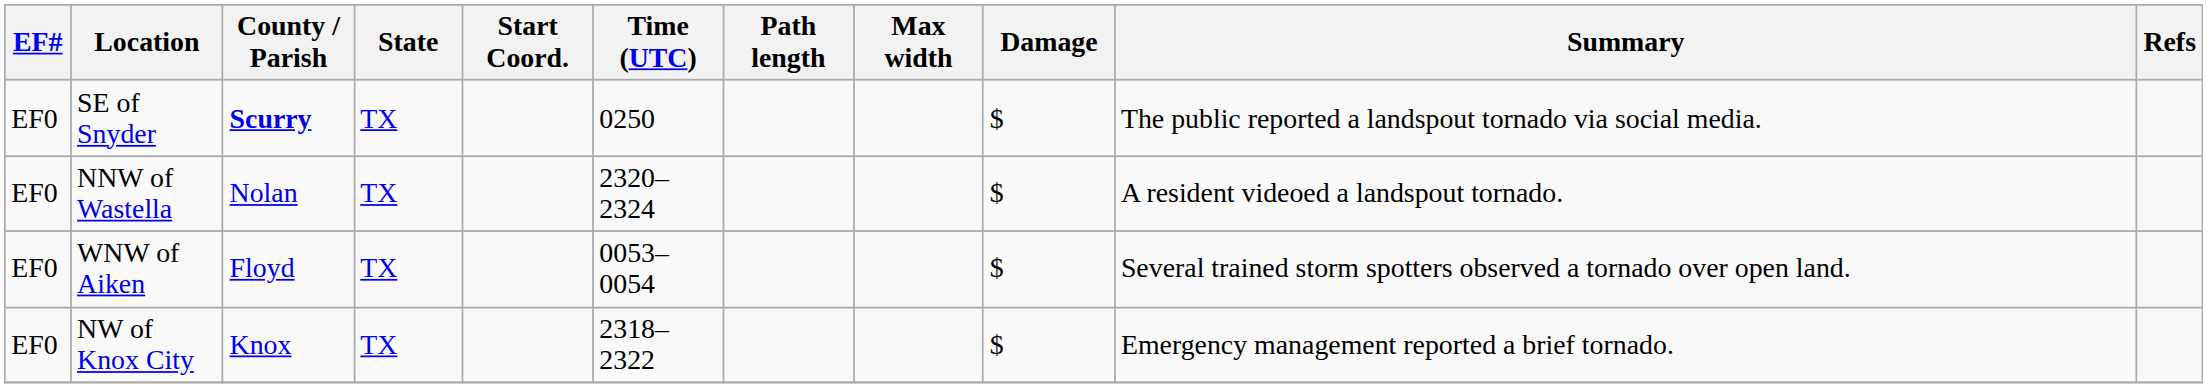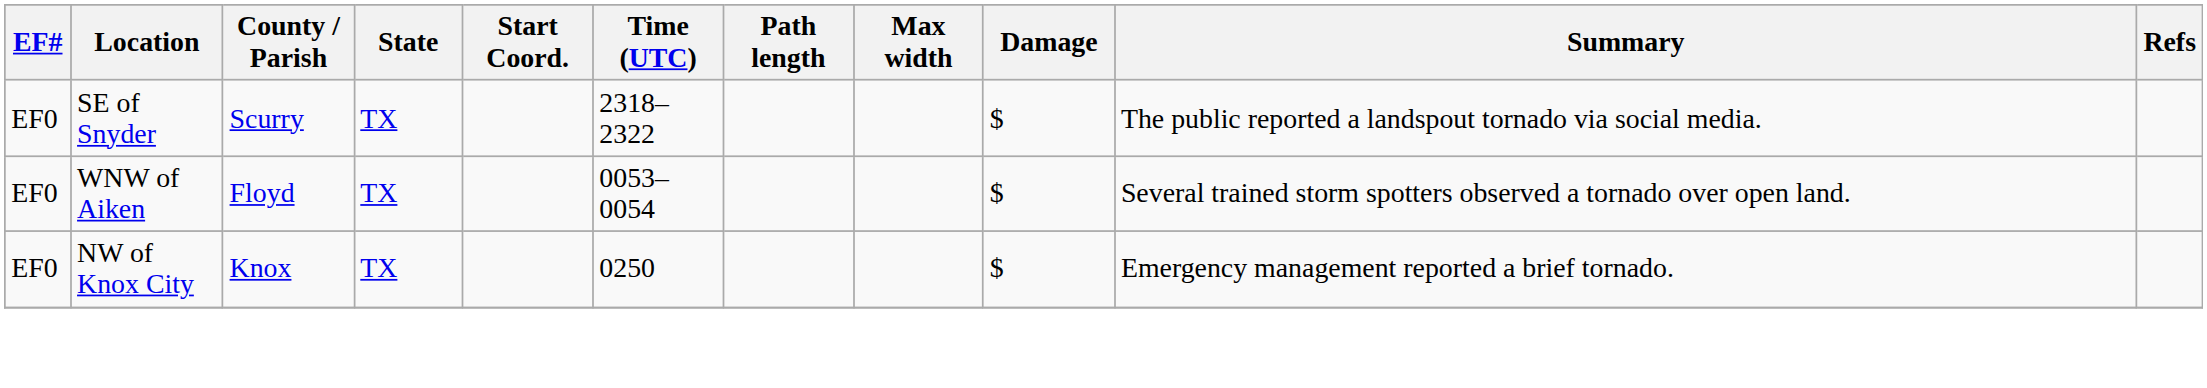(271, 117) bold -> (267, 117) normal
(627, 117) 0250 -> (634, 117) 2318–2322
- row: (125, 193)
(634, 344) 2318–2322 -> (627, 268) 0250
